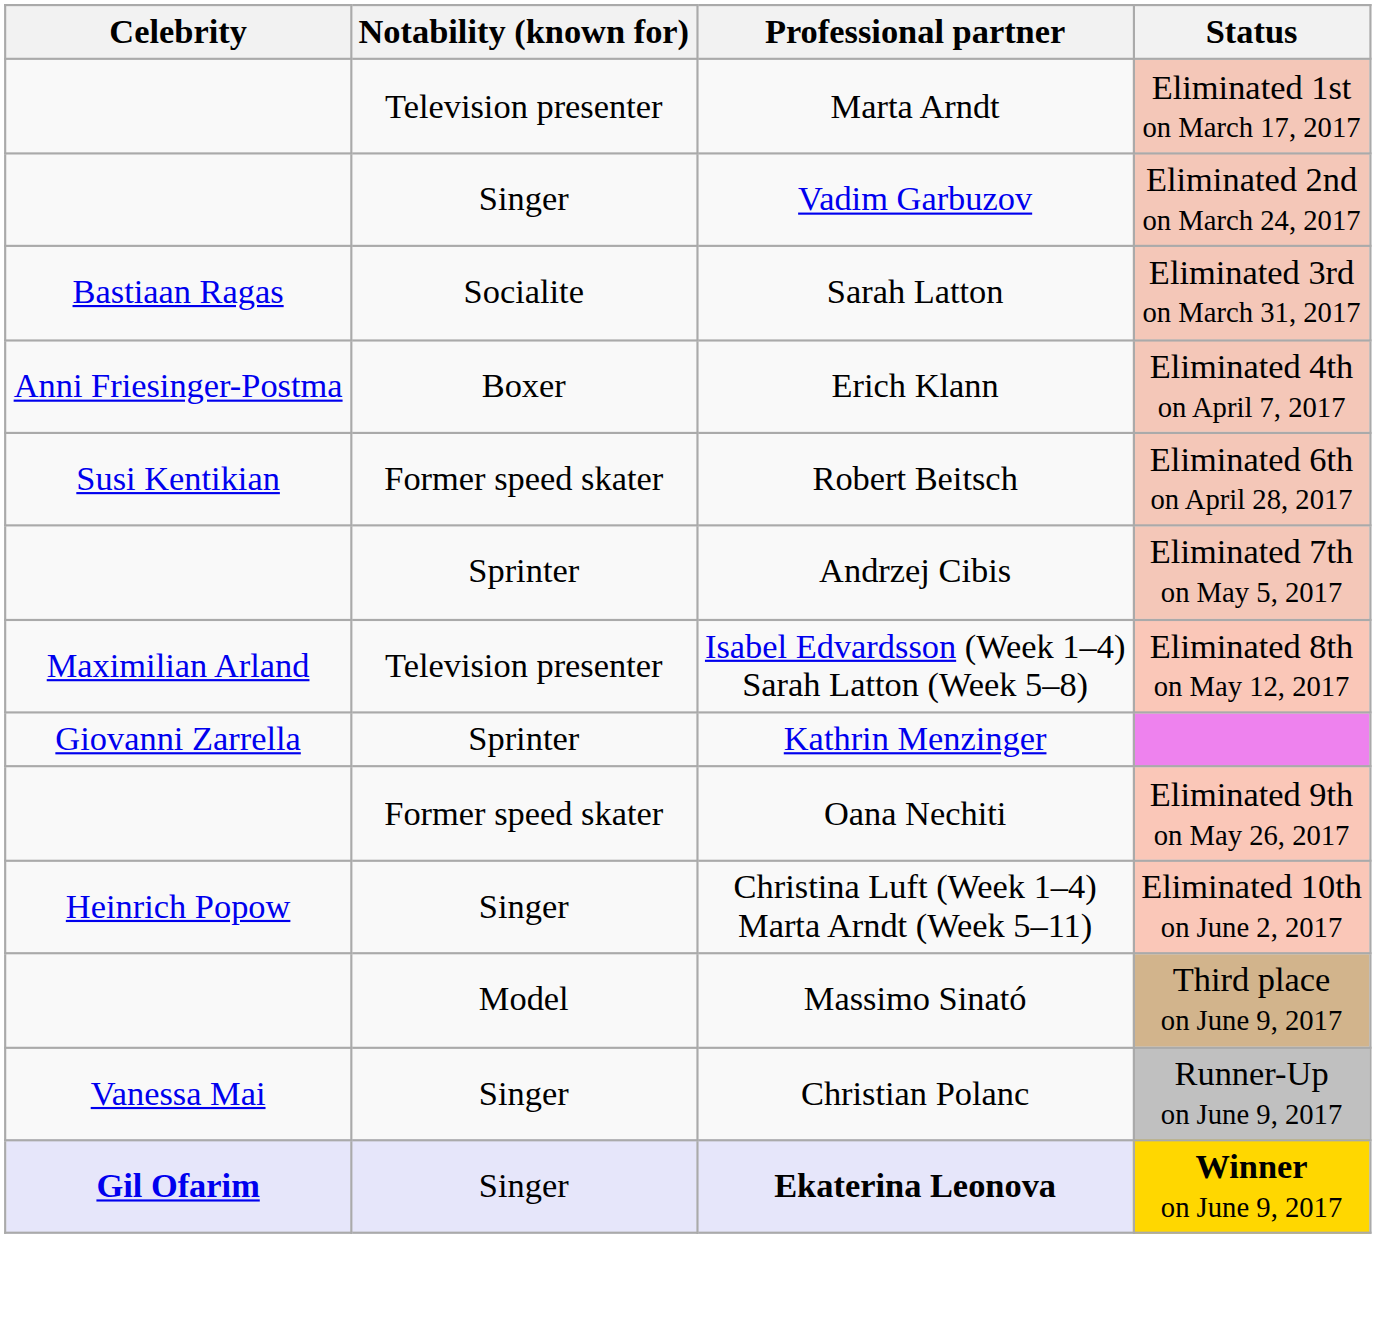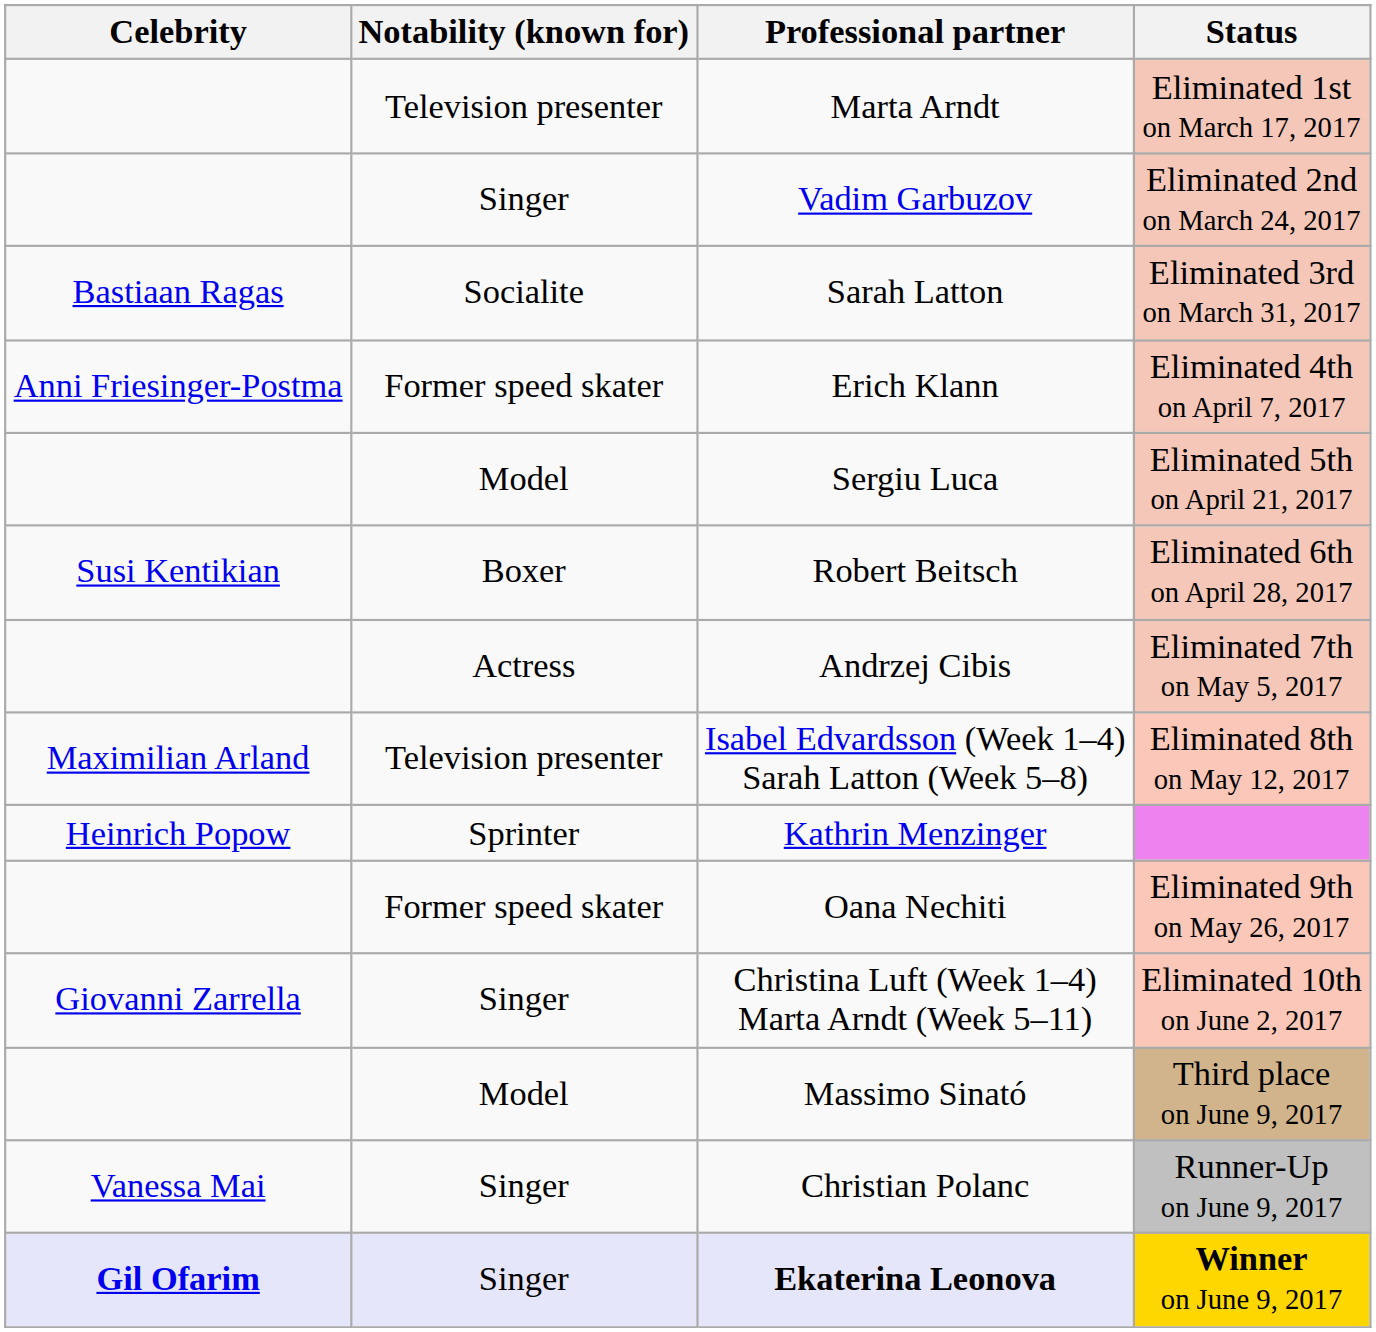(524, 385) Boxer -> (524, 385) Former speed skater
+ row: (915, 478)
(524, 478) Former speed skater -> (524, 571) Boxer
(524, 571) Sprinter -> (524, 665) Actress
(178, 739) Giovanni Zarrella -> (178, 832) Heinrich Popow
(178, 906) Heinrich Popow -> (178, 999) Giovanni Zarrella
